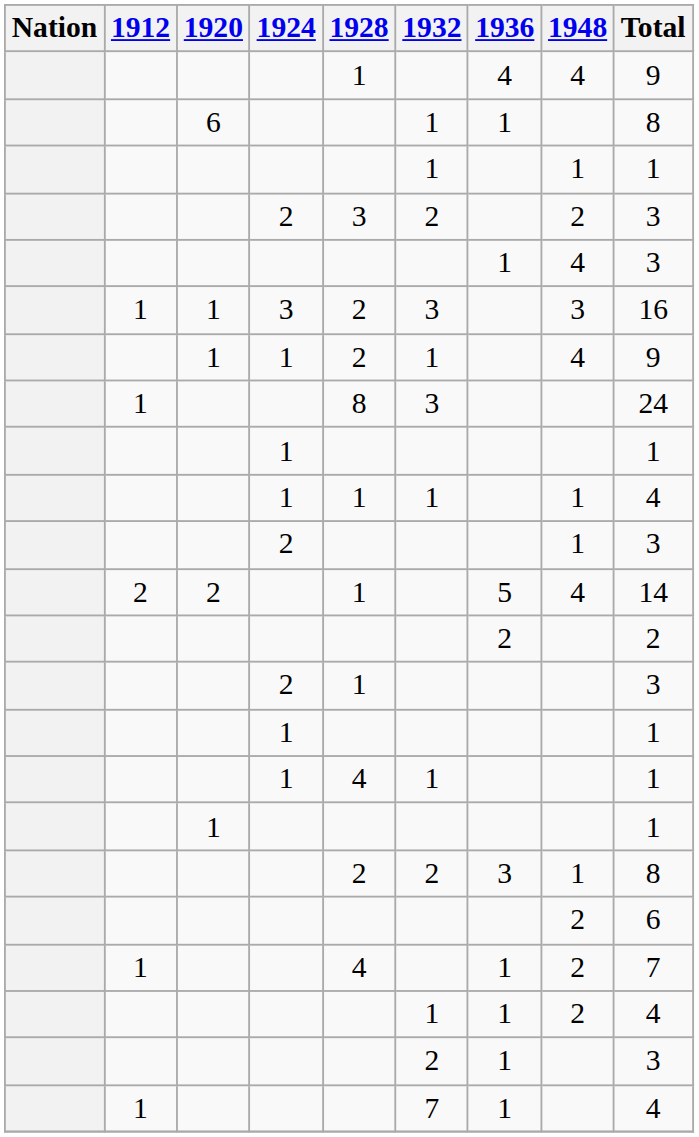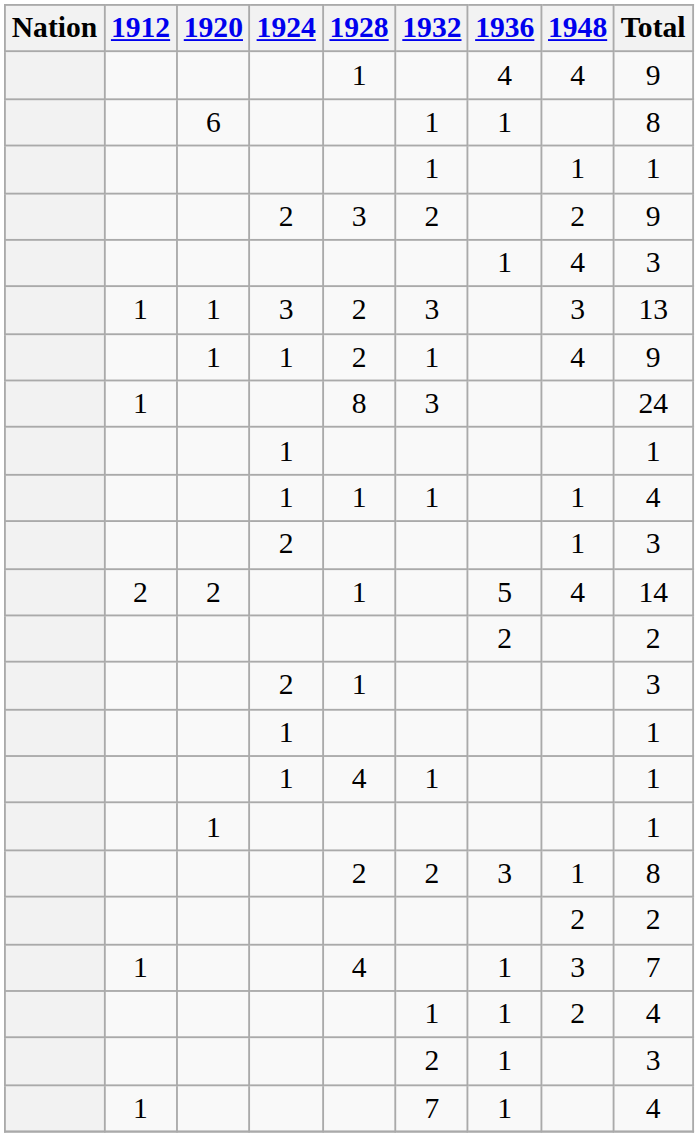(653, 215) 3 -> (653, 215) 9
(653, 309) 16 -> (653, 309) 13
(653, 919) 6 -> (653, 919) 2
(578, 966) 2 -> (578, 966) 3
